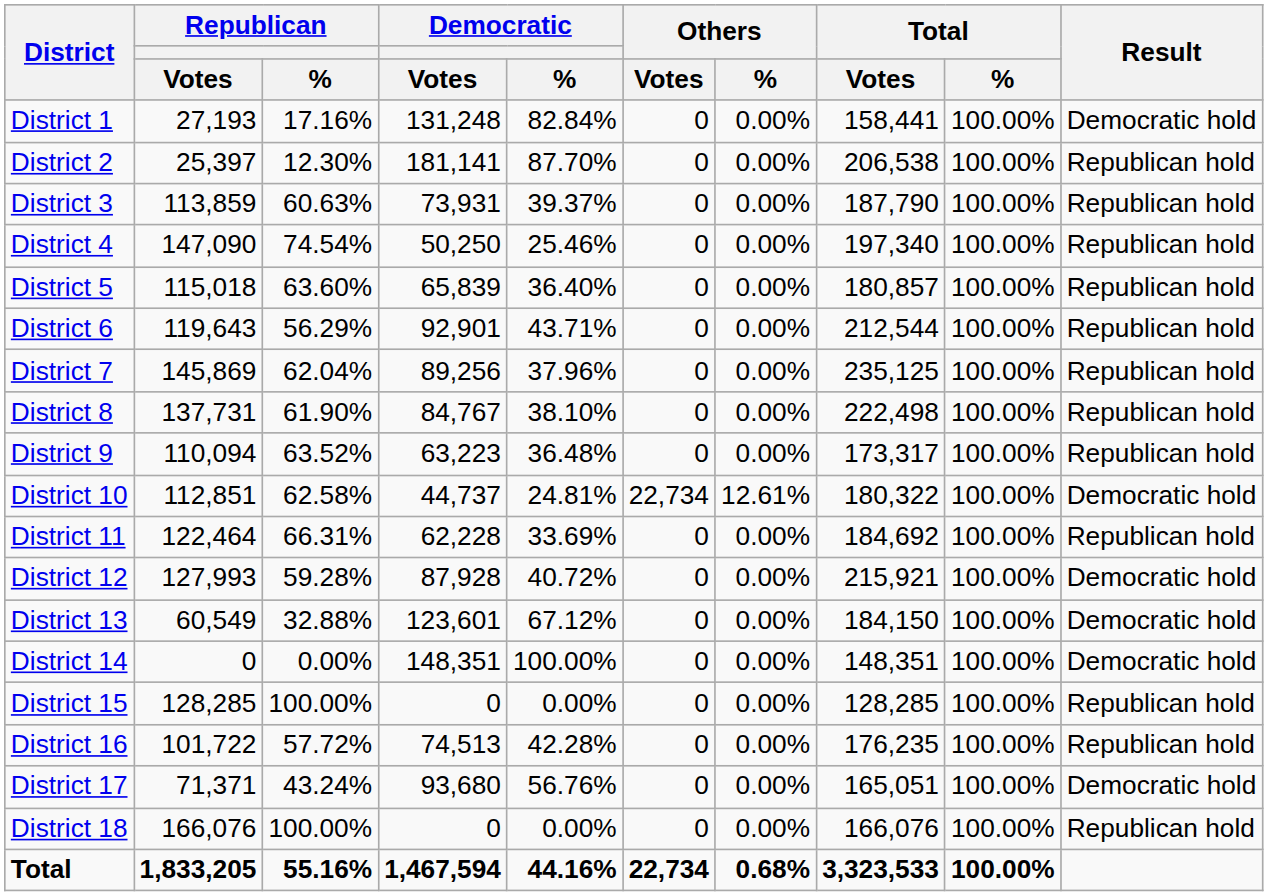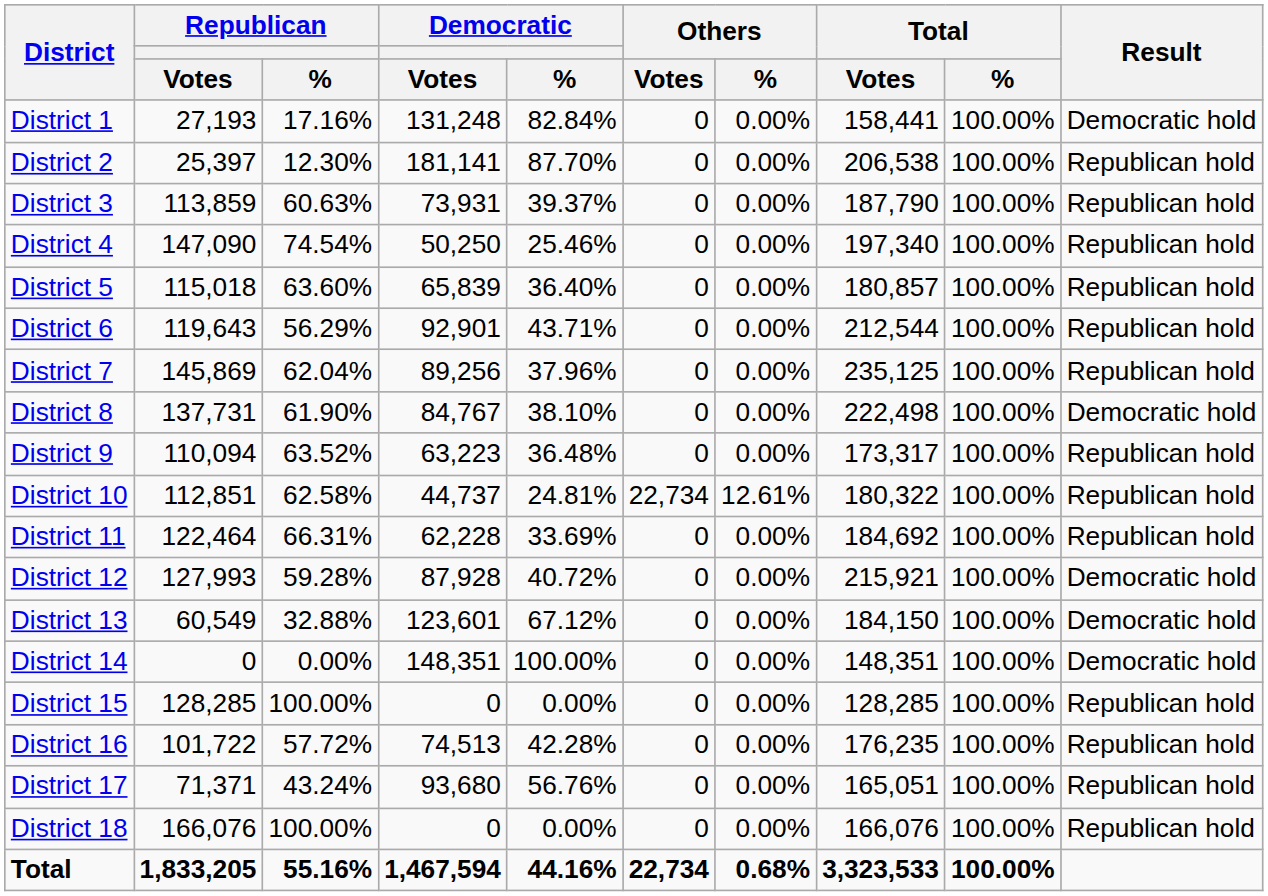(1161, 411) Republican hold -> (1161, 411) Democratic hold
(1161, 495) Democratic hold -> (1161, 495) Republican hold
(1161, 786) Democratic hold -> (1161, 786) Republican hold
